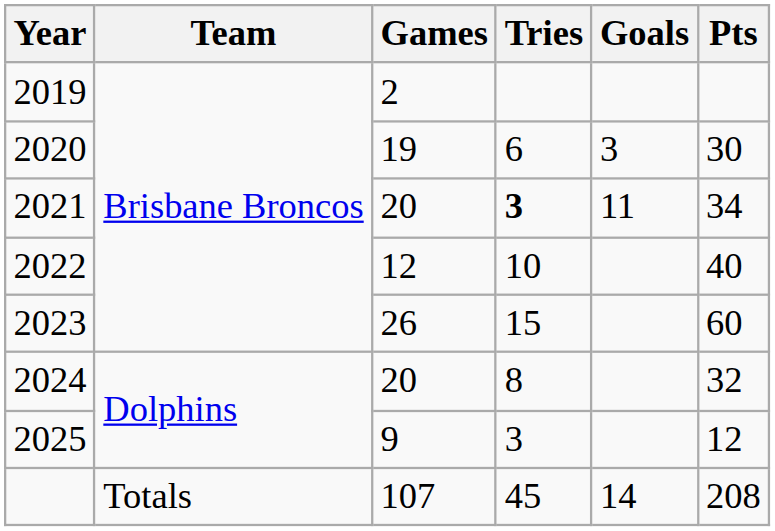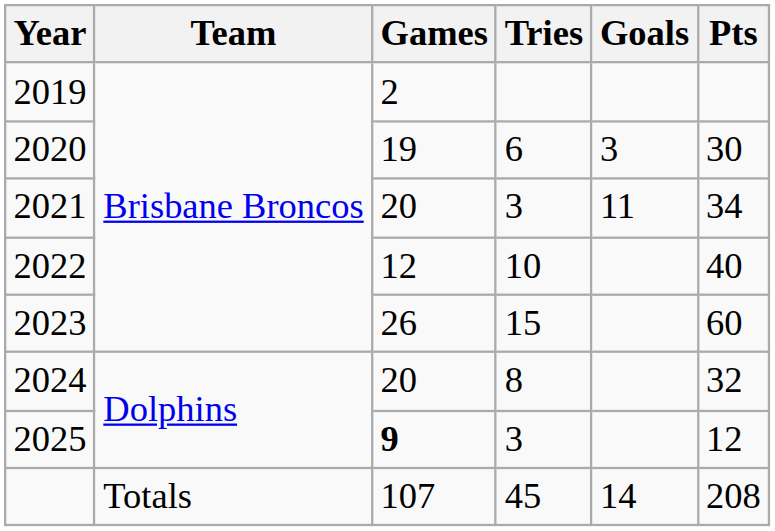(514, 206) bold -> (514, 206) normal
(390, 438) normal -> (390, 438) bold
